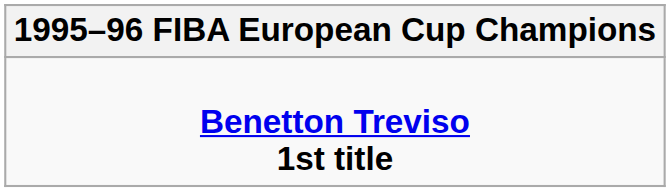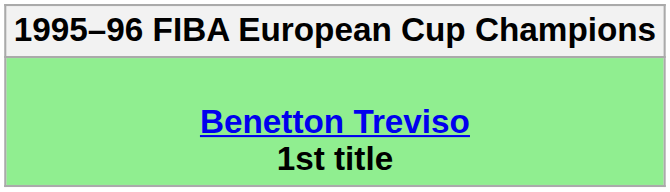(335, 139) no background -> (335, 139) lightgreen background
